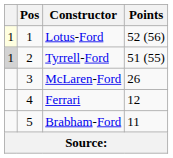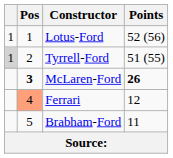(11, 36) lightyellow background -> (11, 36) no background
(30, 79) normal -> (30, 79) bold
(134, 79) normal -> (134, 79) bold
(30, 100) no background -> (30, 100) lightsalmon background
